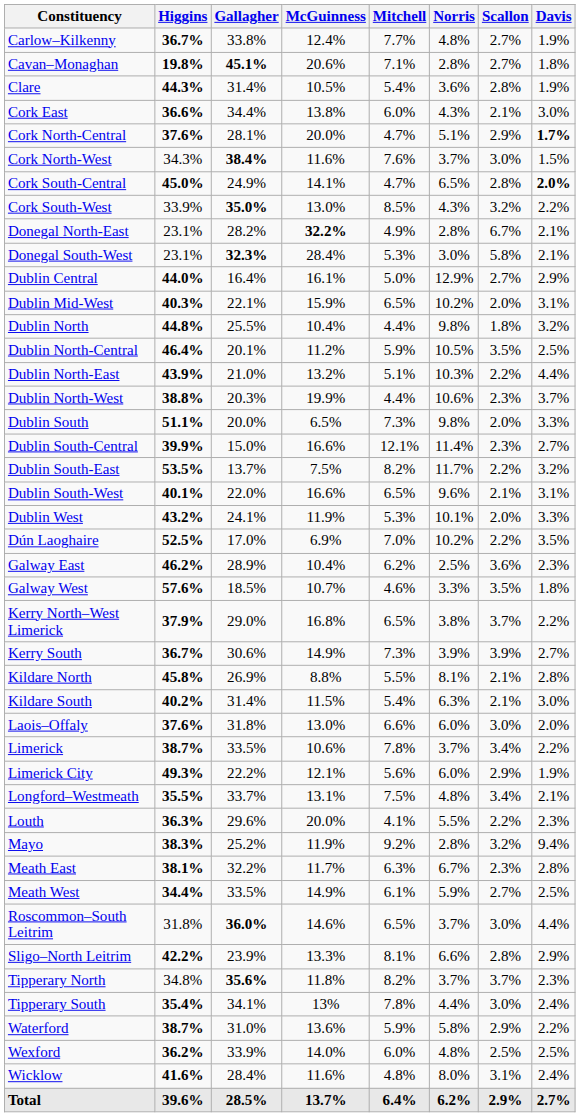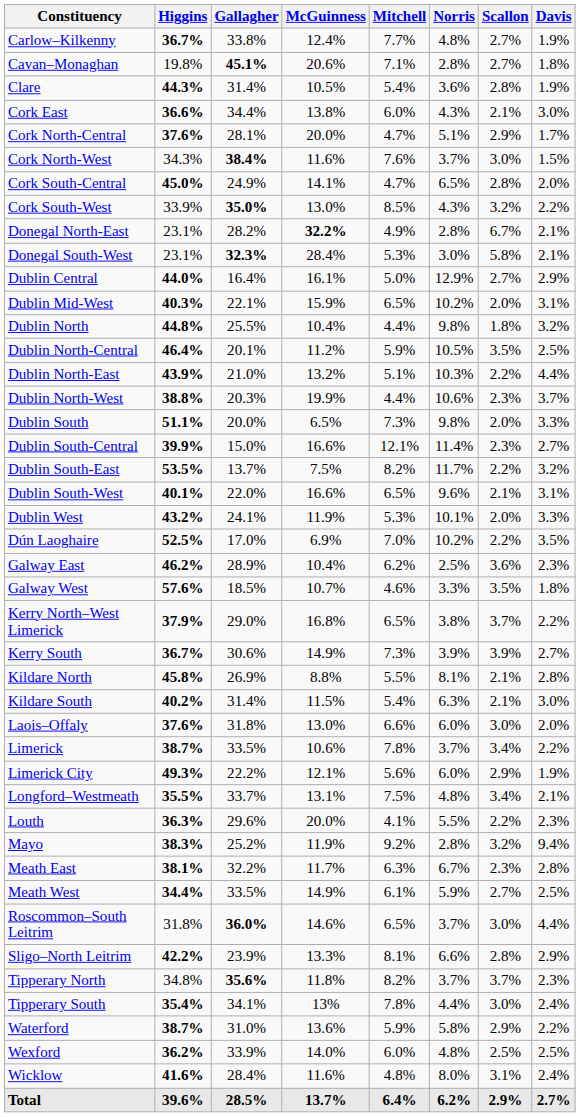(183, 64) bold -> (183, 64) normal
(554, 135) bold -> (554, 135) normal
(554, 183) bold -> (554, 183) normal
